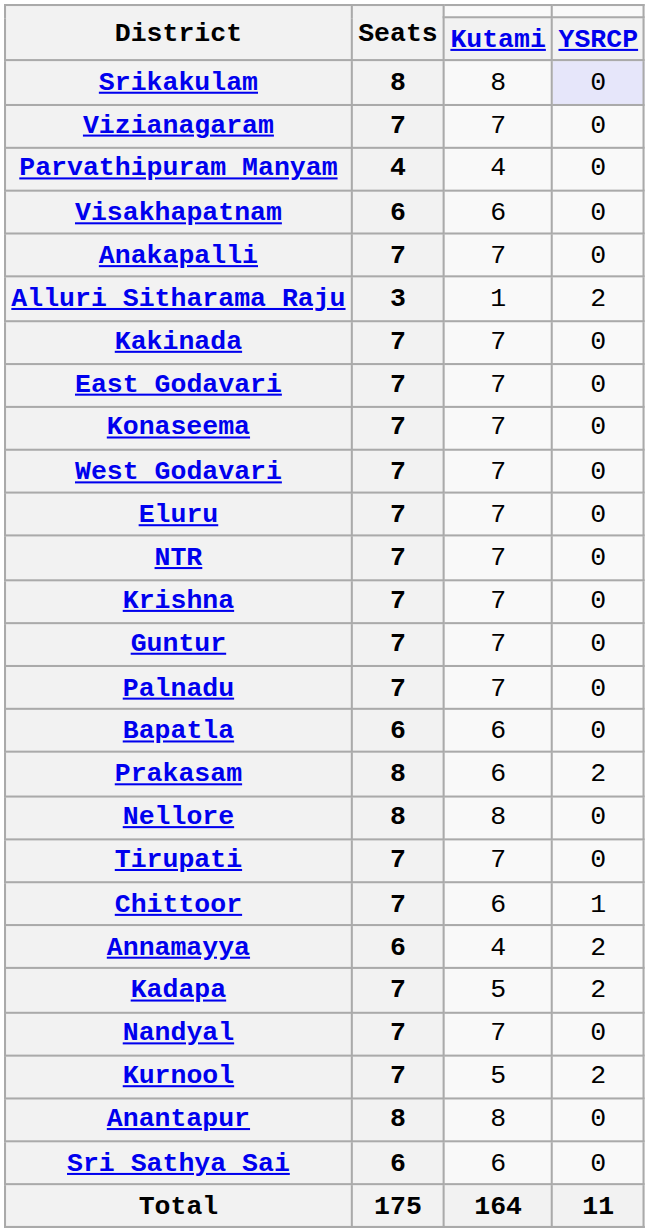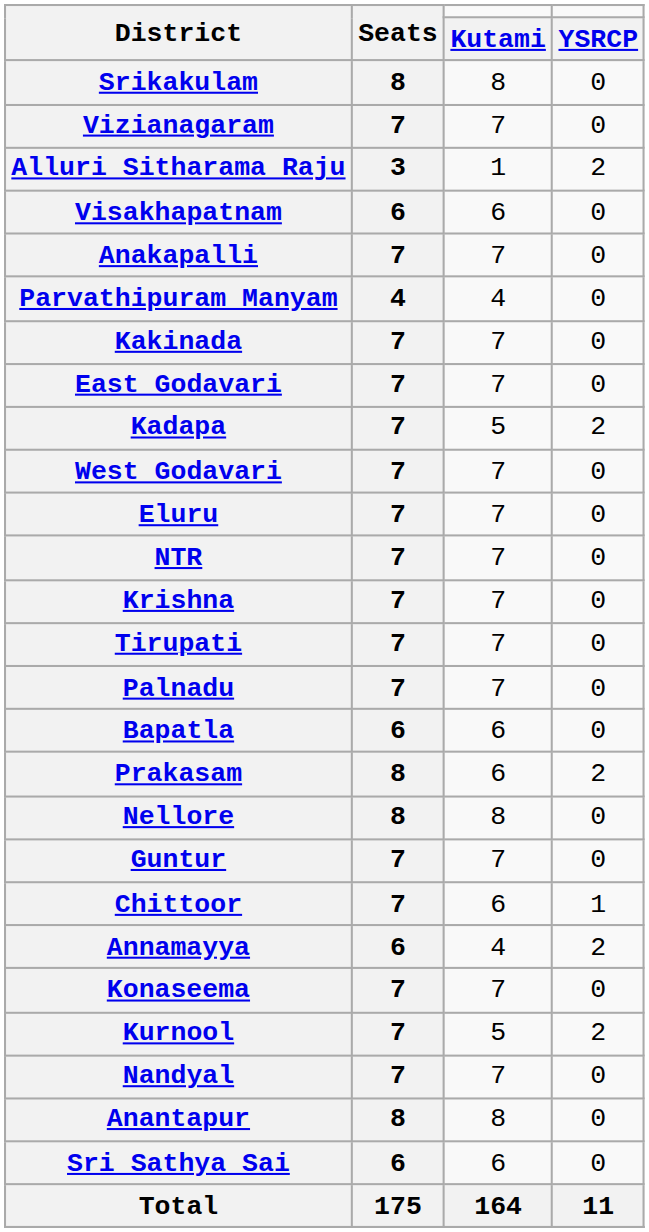(598, 82) lavender background -> (598, 82) no background
rows swapped: (178, 169) <-> (178, 299)
rows swapped: (178, 428) <-> (178, 990)
rows swapped: (178, 644) <-> (178, 860)
rows swapped: (178, 1033) <-> (178, 1077)
